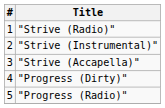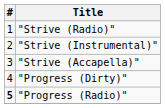(10, 95) normal -> (10, 95) bold
